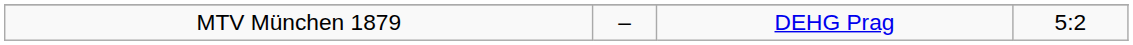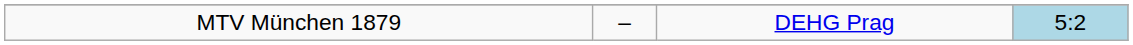(1070, 22) no background -> (1070, 22) lightblue background
